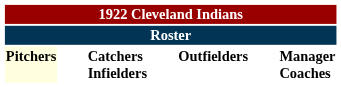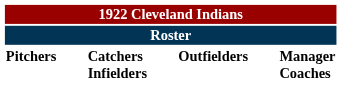(31, 56) lightyellow background -> (31, 56) no background
